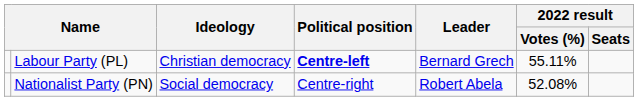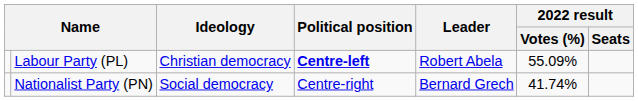(466, 61) Bernard Grech -> (461, 61) Robert Abela
(553, 61) 55.11% -> (553, 61) 55.09%
(461, 84) Robert Abela -> (466, 84) Bernard Grech
(553, 84) 52.08% -> (553, 84) 41.74%
